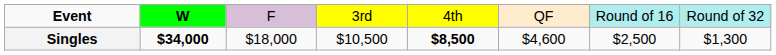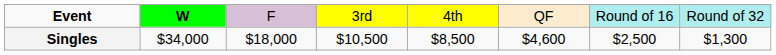(183, 39) bold -> (183, 39) normal
(453, 39) bold -> (453, 39) normal
